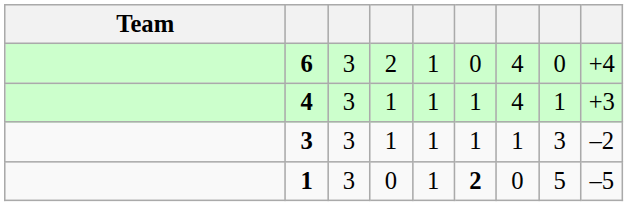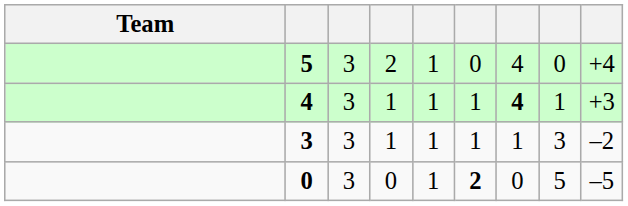(307, 63) 6 -> (307, 63) 5
(517, 102) normal -> (517, 102) bold
(307, 180) 1 -> (307, 180) 0
